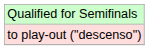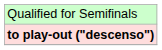(74, 34) normal -> (81, 34) bold
